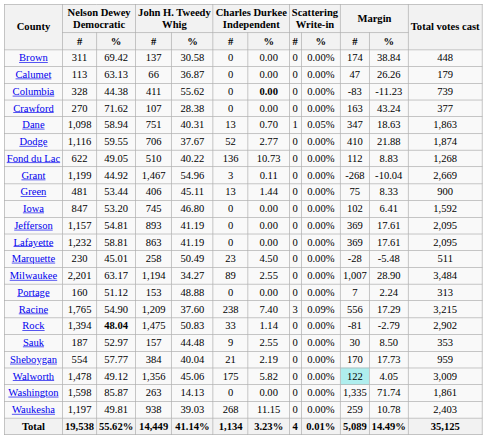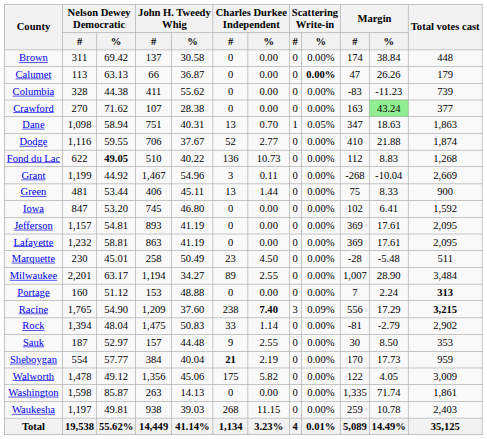(321, 74) normal -> (321, 74) bold
(269, 91) bold -> (269, 91) normal
(389, 108) no background -> (389, 108) lightgreen background
(116, 158) normal -> (116, 158) bold
(445, 292) normal -> (445, 292) bold
(269, 309) normal -> (269, 309) bold
(445, 309) normal -> (445, 309) bold
(116, 326) bold -> (116, 326) normal
(231, 359) normal -> (231, 359) bold
(355, 376) paleturquoise background -> (355, 376) no background
